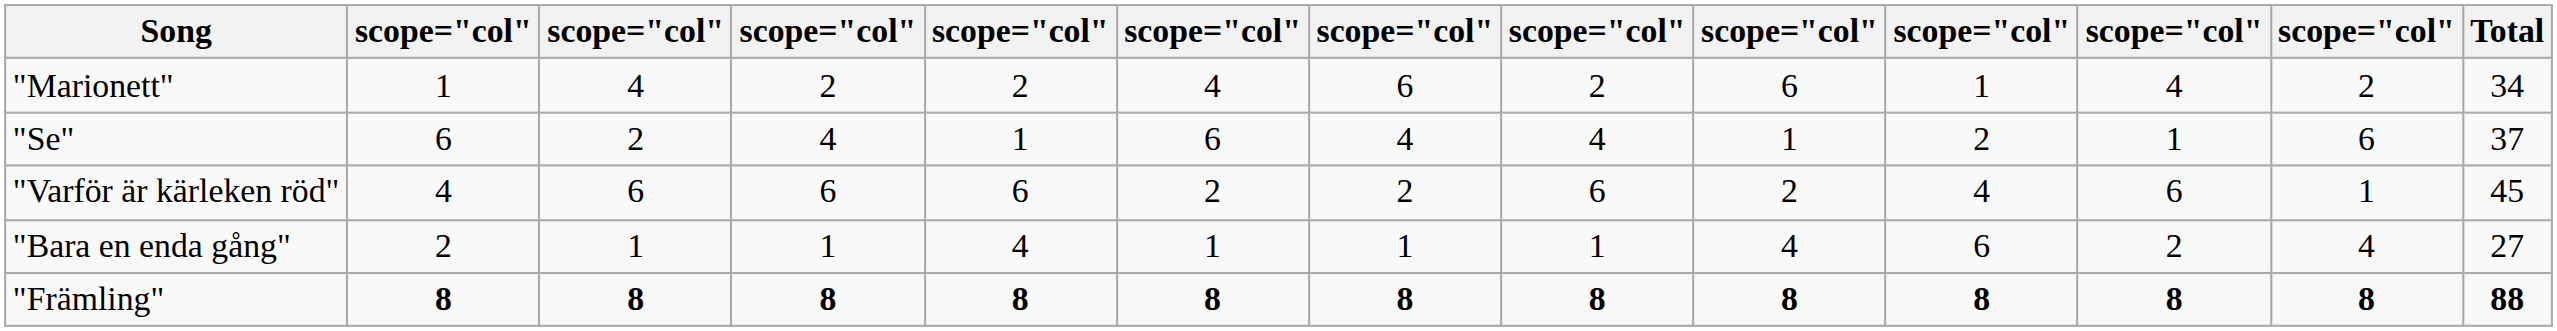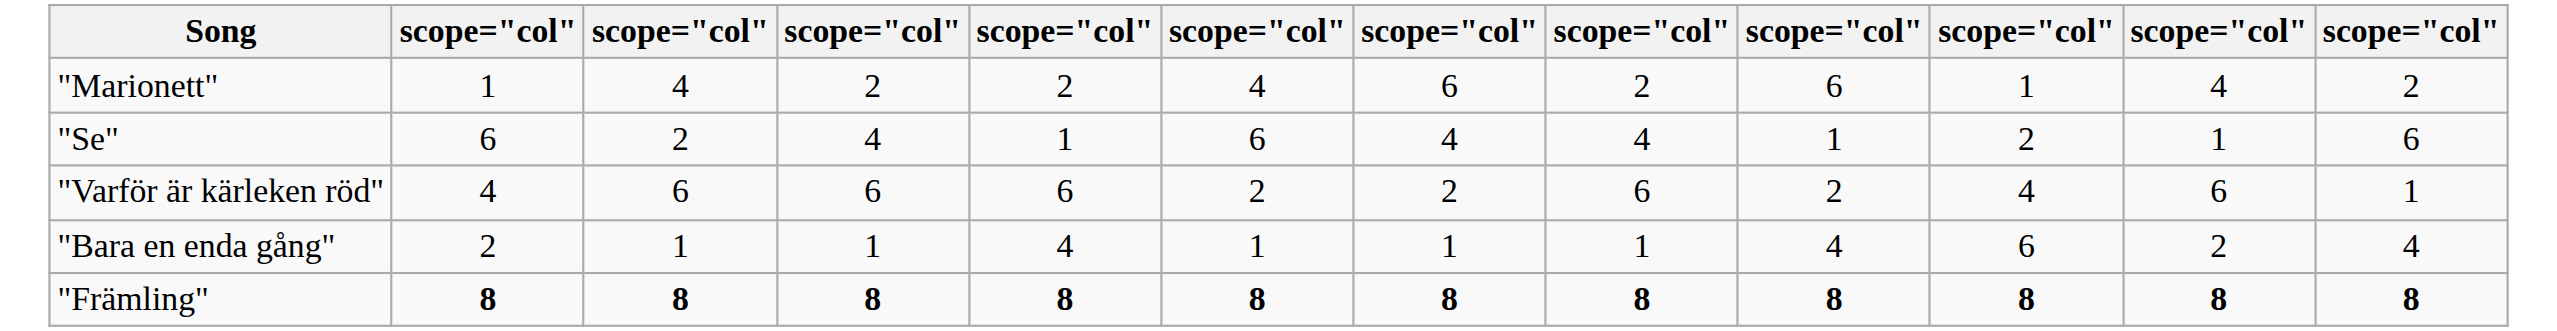- column: (2507, 31)
